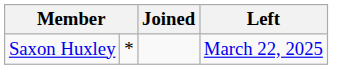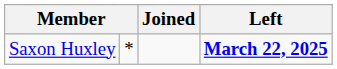(263, 49) normal -> (266, 49) bold
